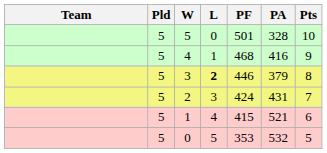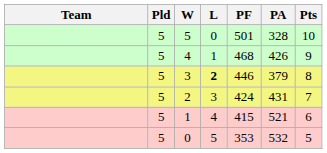(278, 55) 416 -> (278, 55) 426
